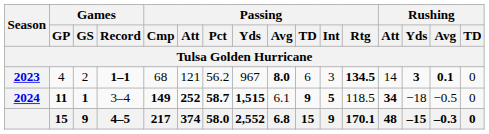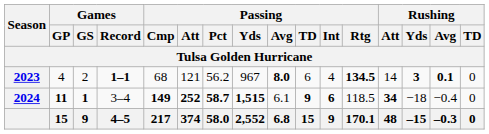(331, 77) 3 -> (331, 77) 4
(331, 98) 5 -> (331, 98) 6
(445, 98) −0.5 -> (445, 98) −0.4
